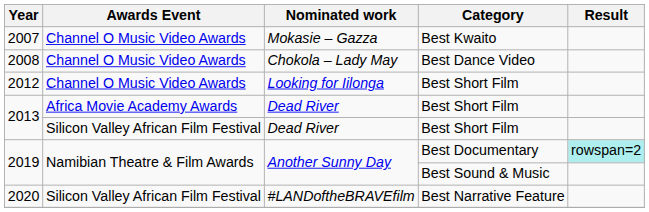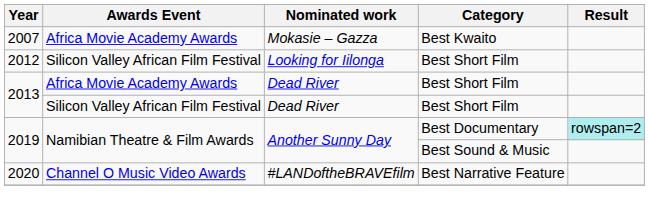(146, 38) Channel O Music Video Awards -> (142, 38) Africa Movie Academy Awards
- row: (24, 60)
(146, 83) Channel O Music Video Awards -> (153, 60) Silicon Valley African Film Festival
(153, 196) Silicon Valley African Film Festival -> (146, 173) Channel O Music Video Awards
